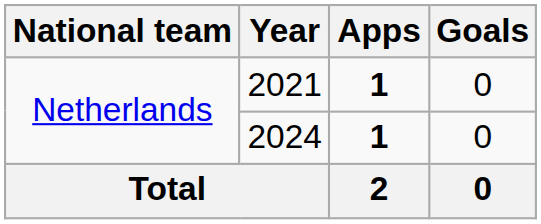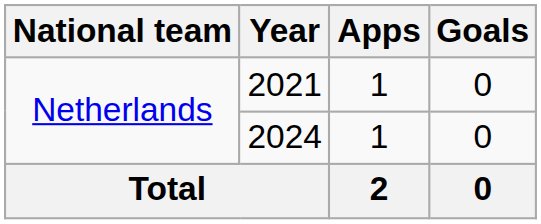(379, 84) bold -> (379, 84) normal
(379, 137) bold -> (379, 137) normal
